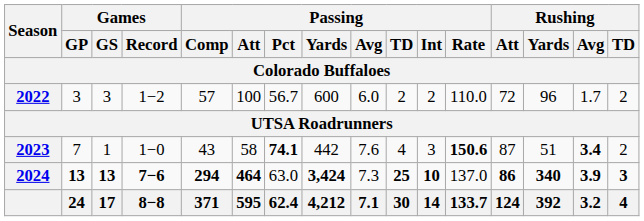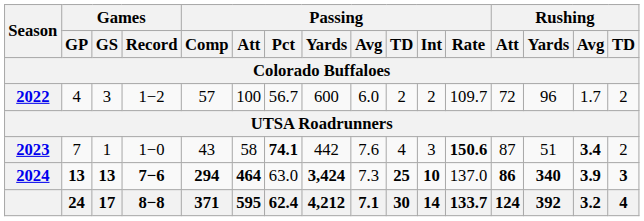(77, 96) 3 -> (77, 96) 4
(468, 96) 110.0 -> (468, 96) 109.7
